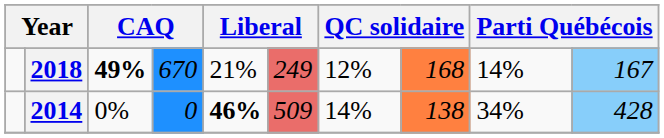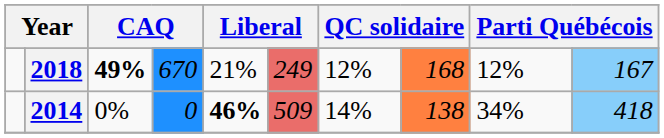(500, 69) 14% -> (500, 69) 12%
(633, 111) 428 -> (633, 111) 418
